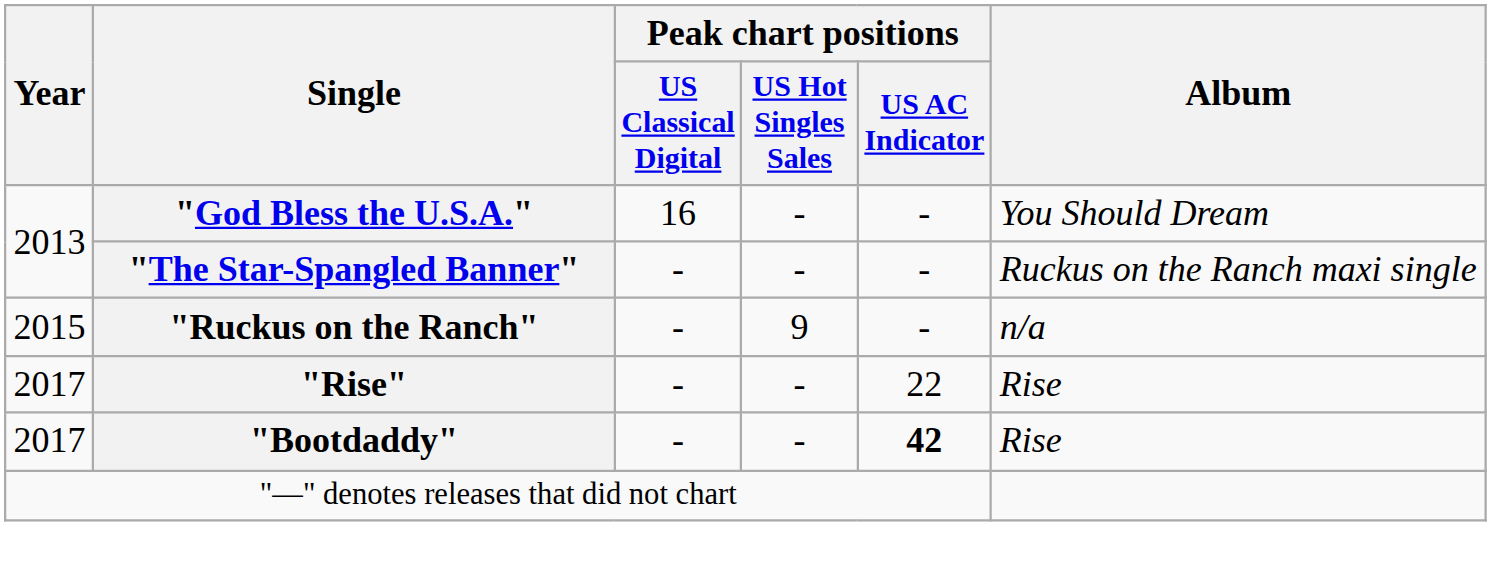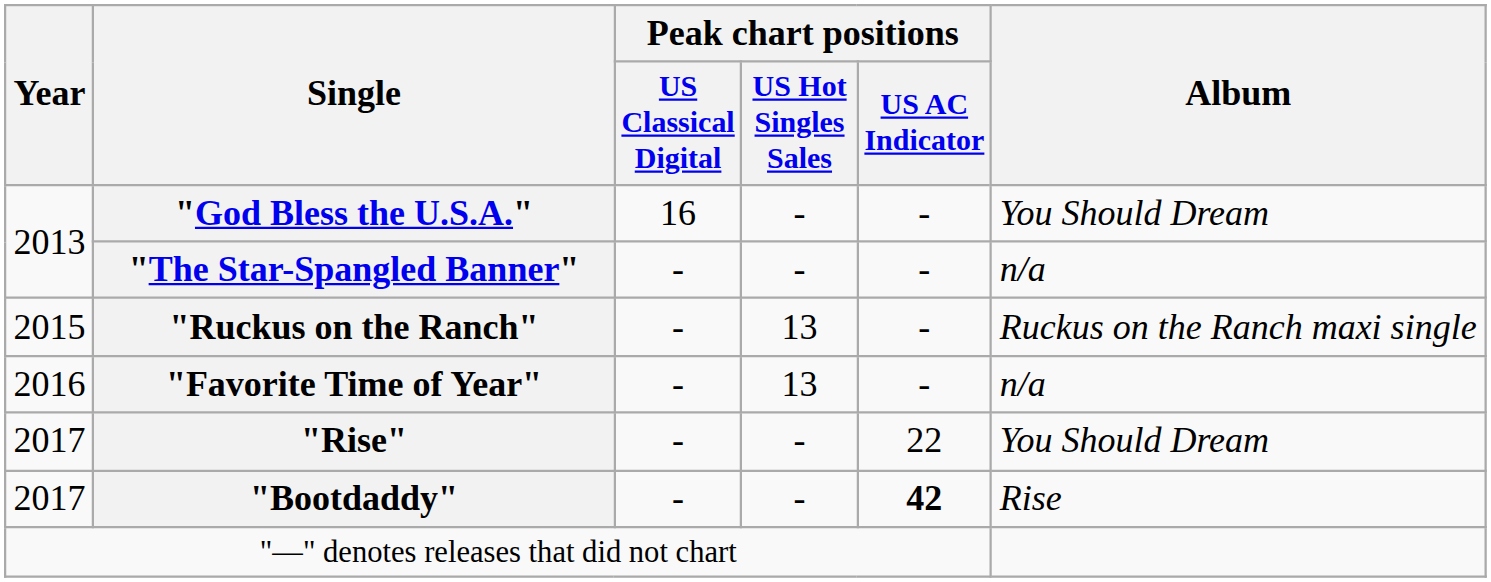(1238, 269) Ruckus on the Ranch maxi single -> (1023, 269) n/a
(800, 326) 9 -> (800, 326) 13
(1023, 326) n/a -> (1238, 326) Ruckus on the Ranch maxi single
+ row: (354, 383)
(1031, 383) Rise -> (1134, 440) You Should Dream
